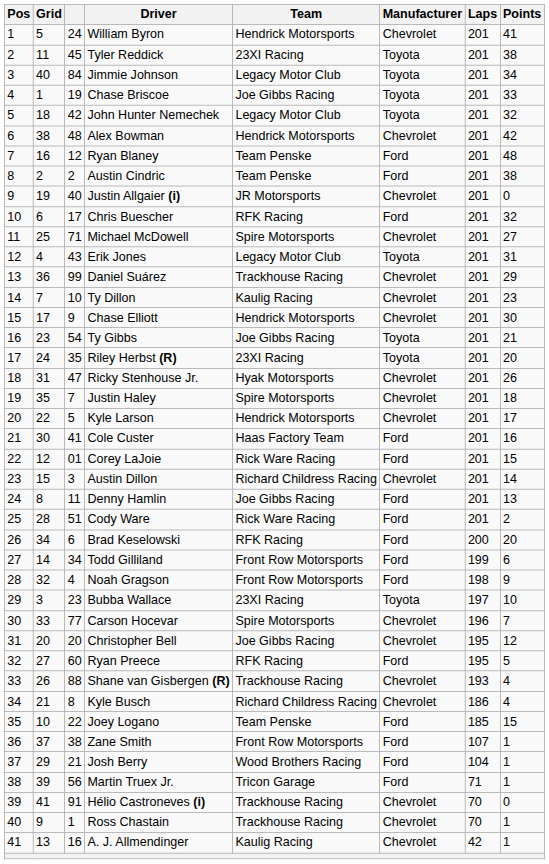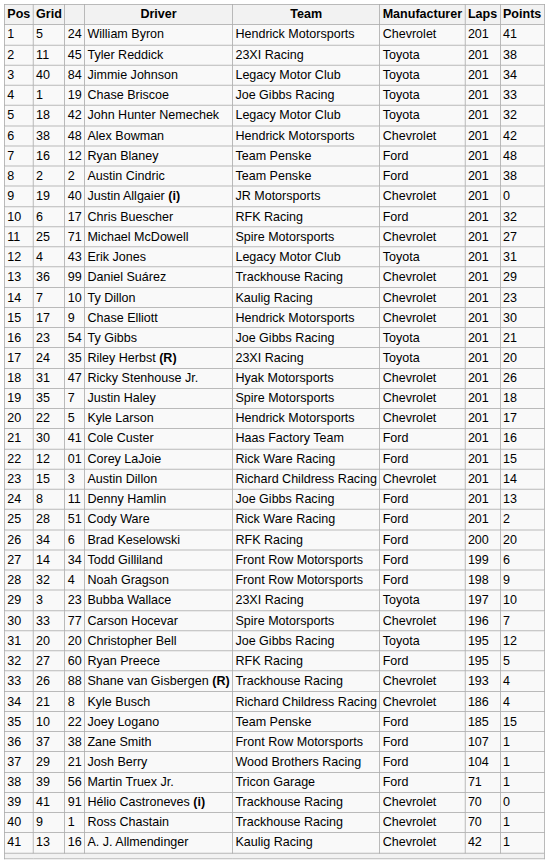(410, 640) Chevrolet -> (401, 640) Toyota
